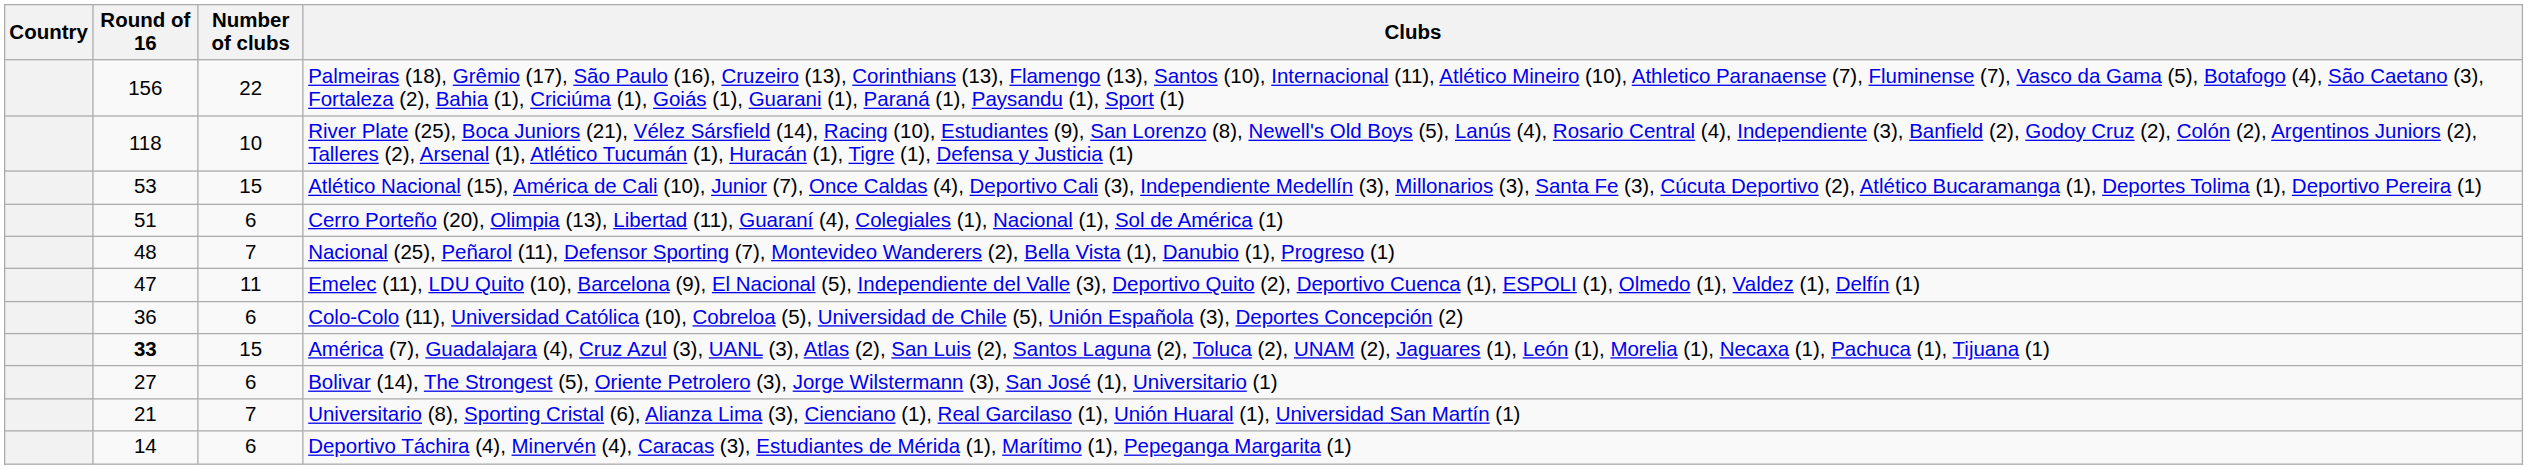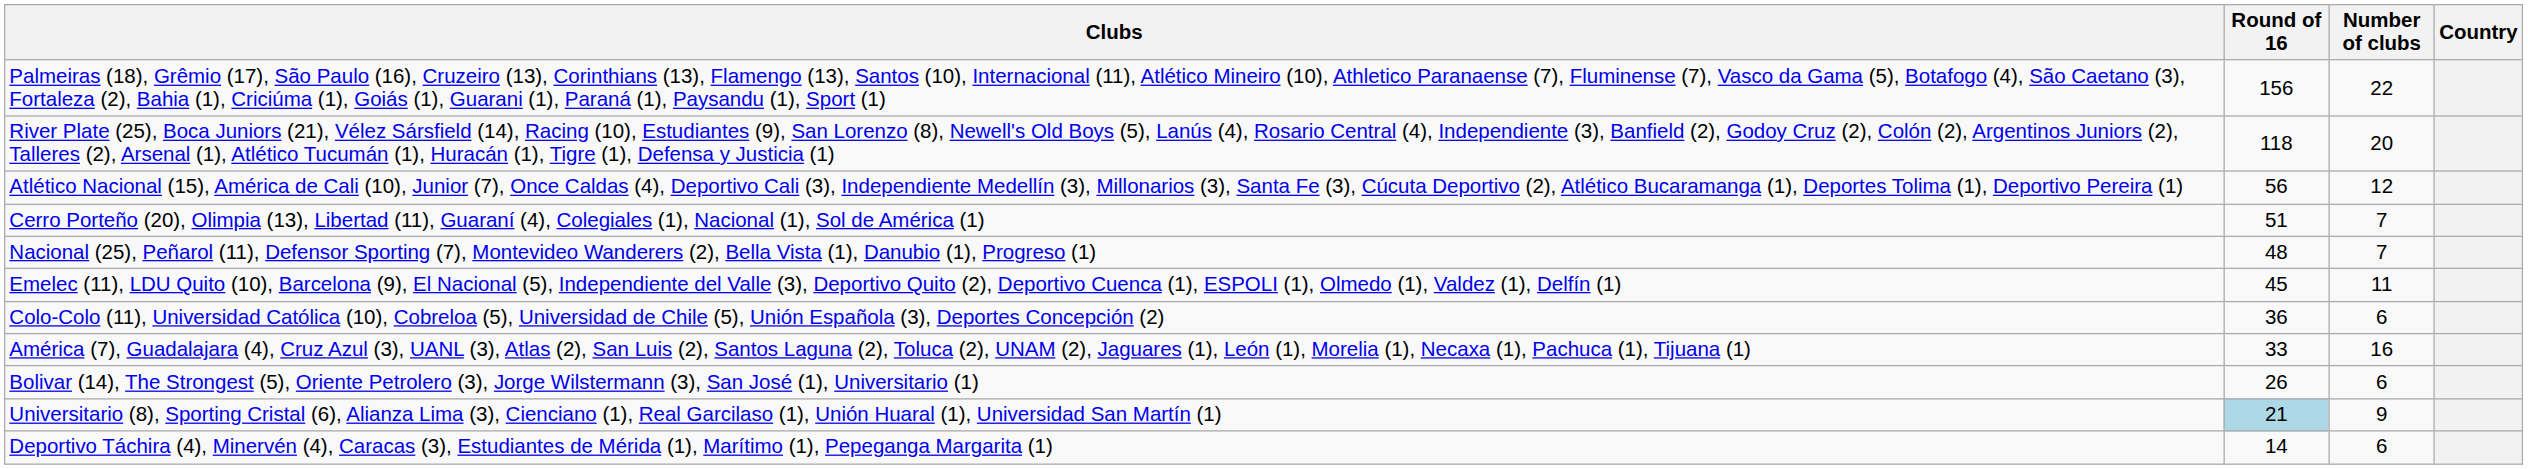columns swapped: (49, 32) <-> (1413, 32)
(251, 143) 10 -> (2382, 143) 20
(145, 187) 53 -> (2276, 187) 56
(251, 187) 15 -> (2382, 187) 12
(251, 219) 6 -> (2382, 219) 7
(145, 284) 47 -> (2276, 284) 45
(145, 349) bold -> (2276, 349) normal
(251, 349) 15 -> (2382, 349) 16
(145, 382) 27 -> (2276, 382) 26
(145, 414) no background -> (2276, 414) lightblue background
(251, 414) 7 -> (2382, 414) 9
